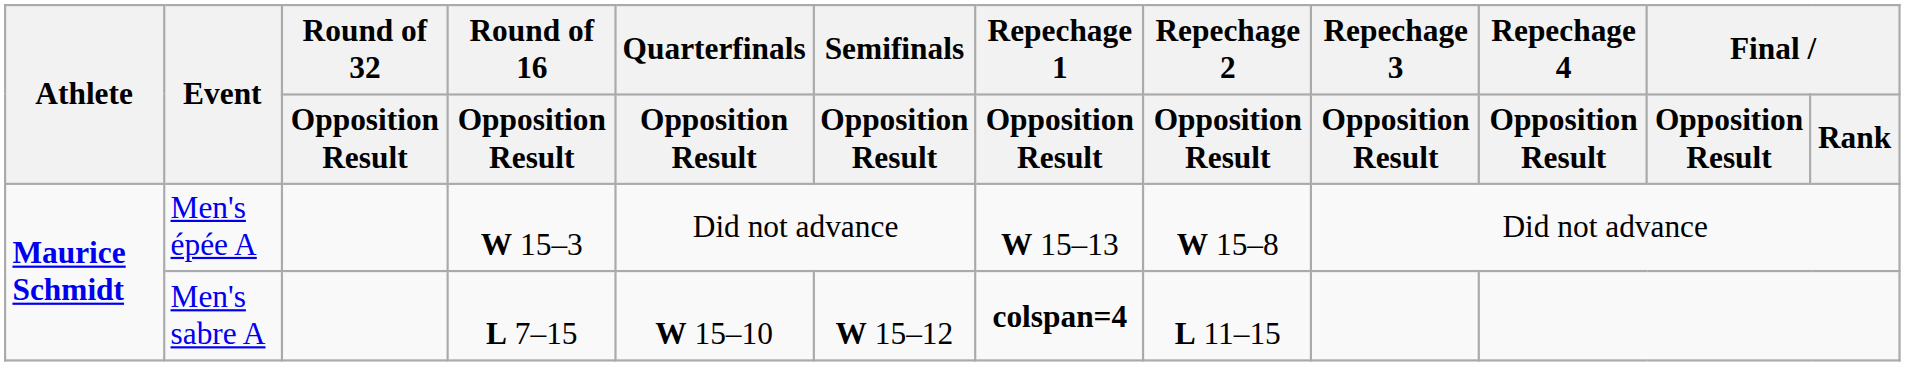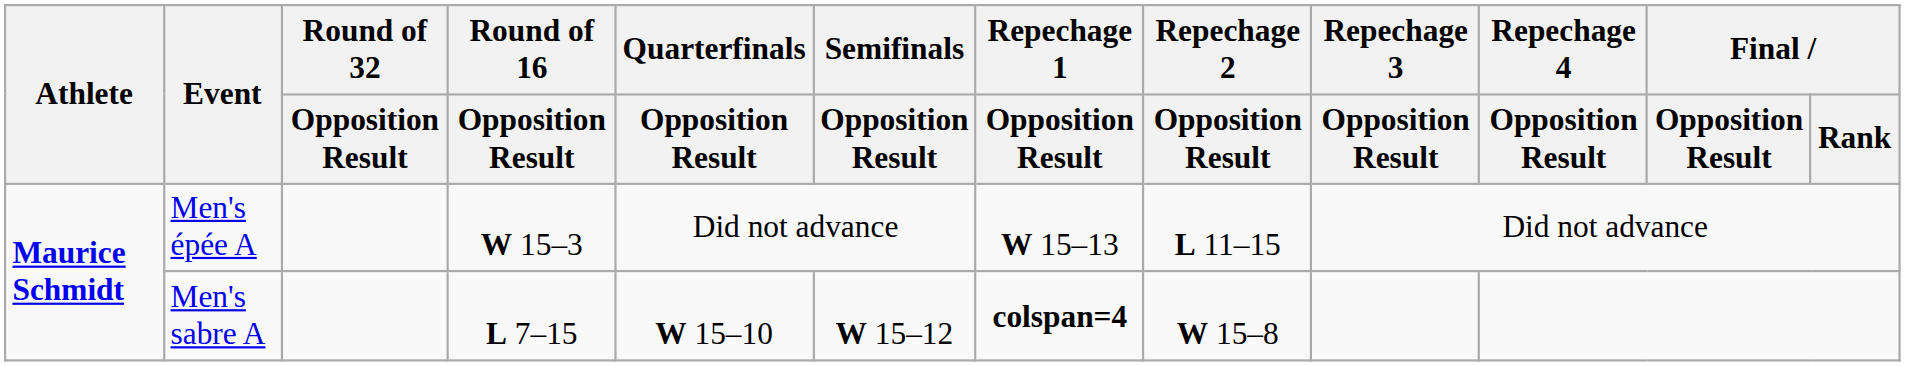(1228, 245) W 15–8 -> (1228, 245) L 11–15
(1228, 334) L 11–15 -> (1228, 334) W 15–8
